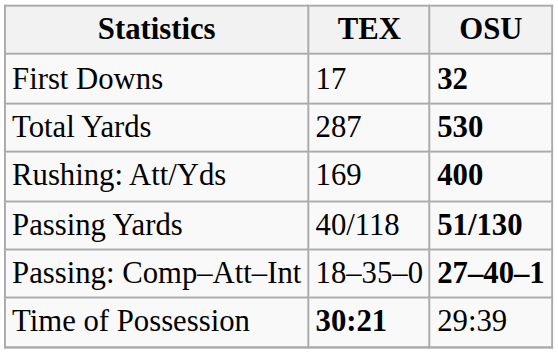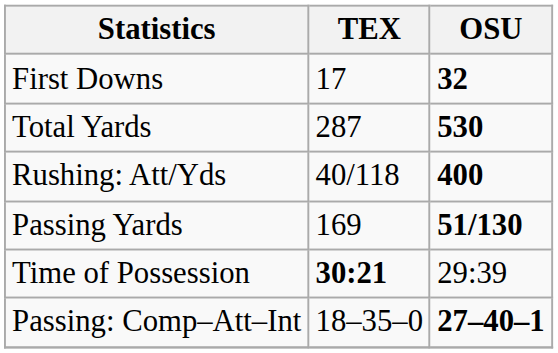(339, 175) 169 -> (358, 175) 40/118
(358, 224) 40/118 -> (339, 224) 169
rows swapped: (157, 273) <-> (131, 321)
